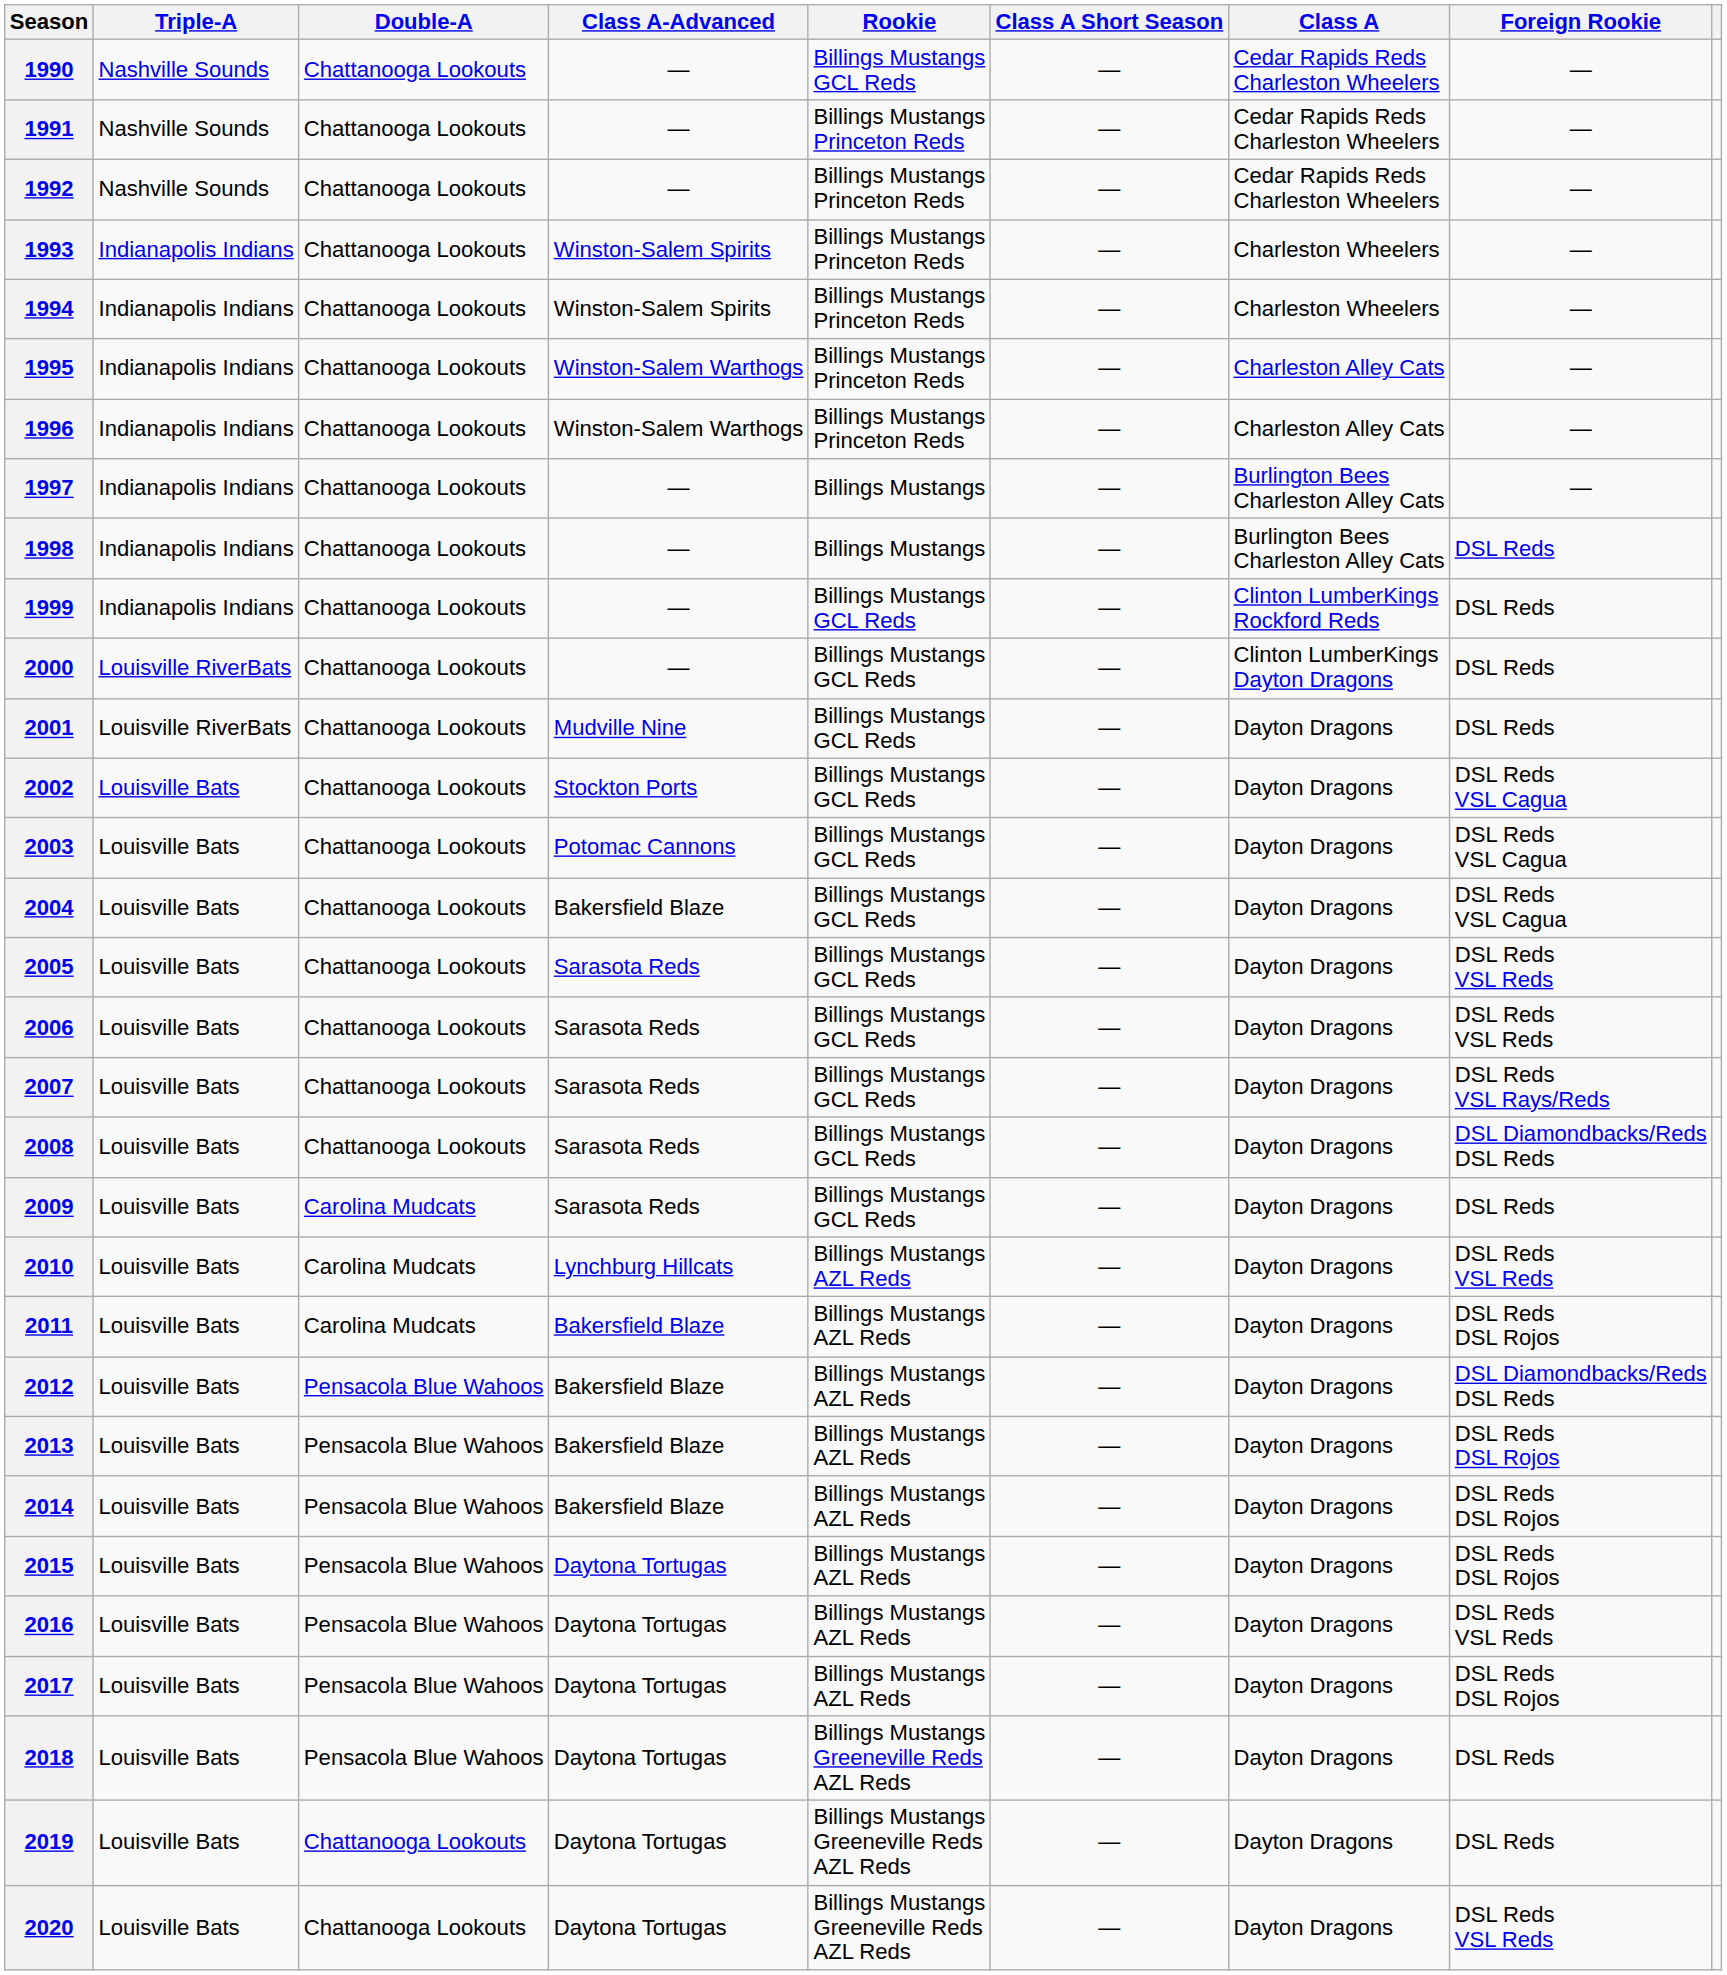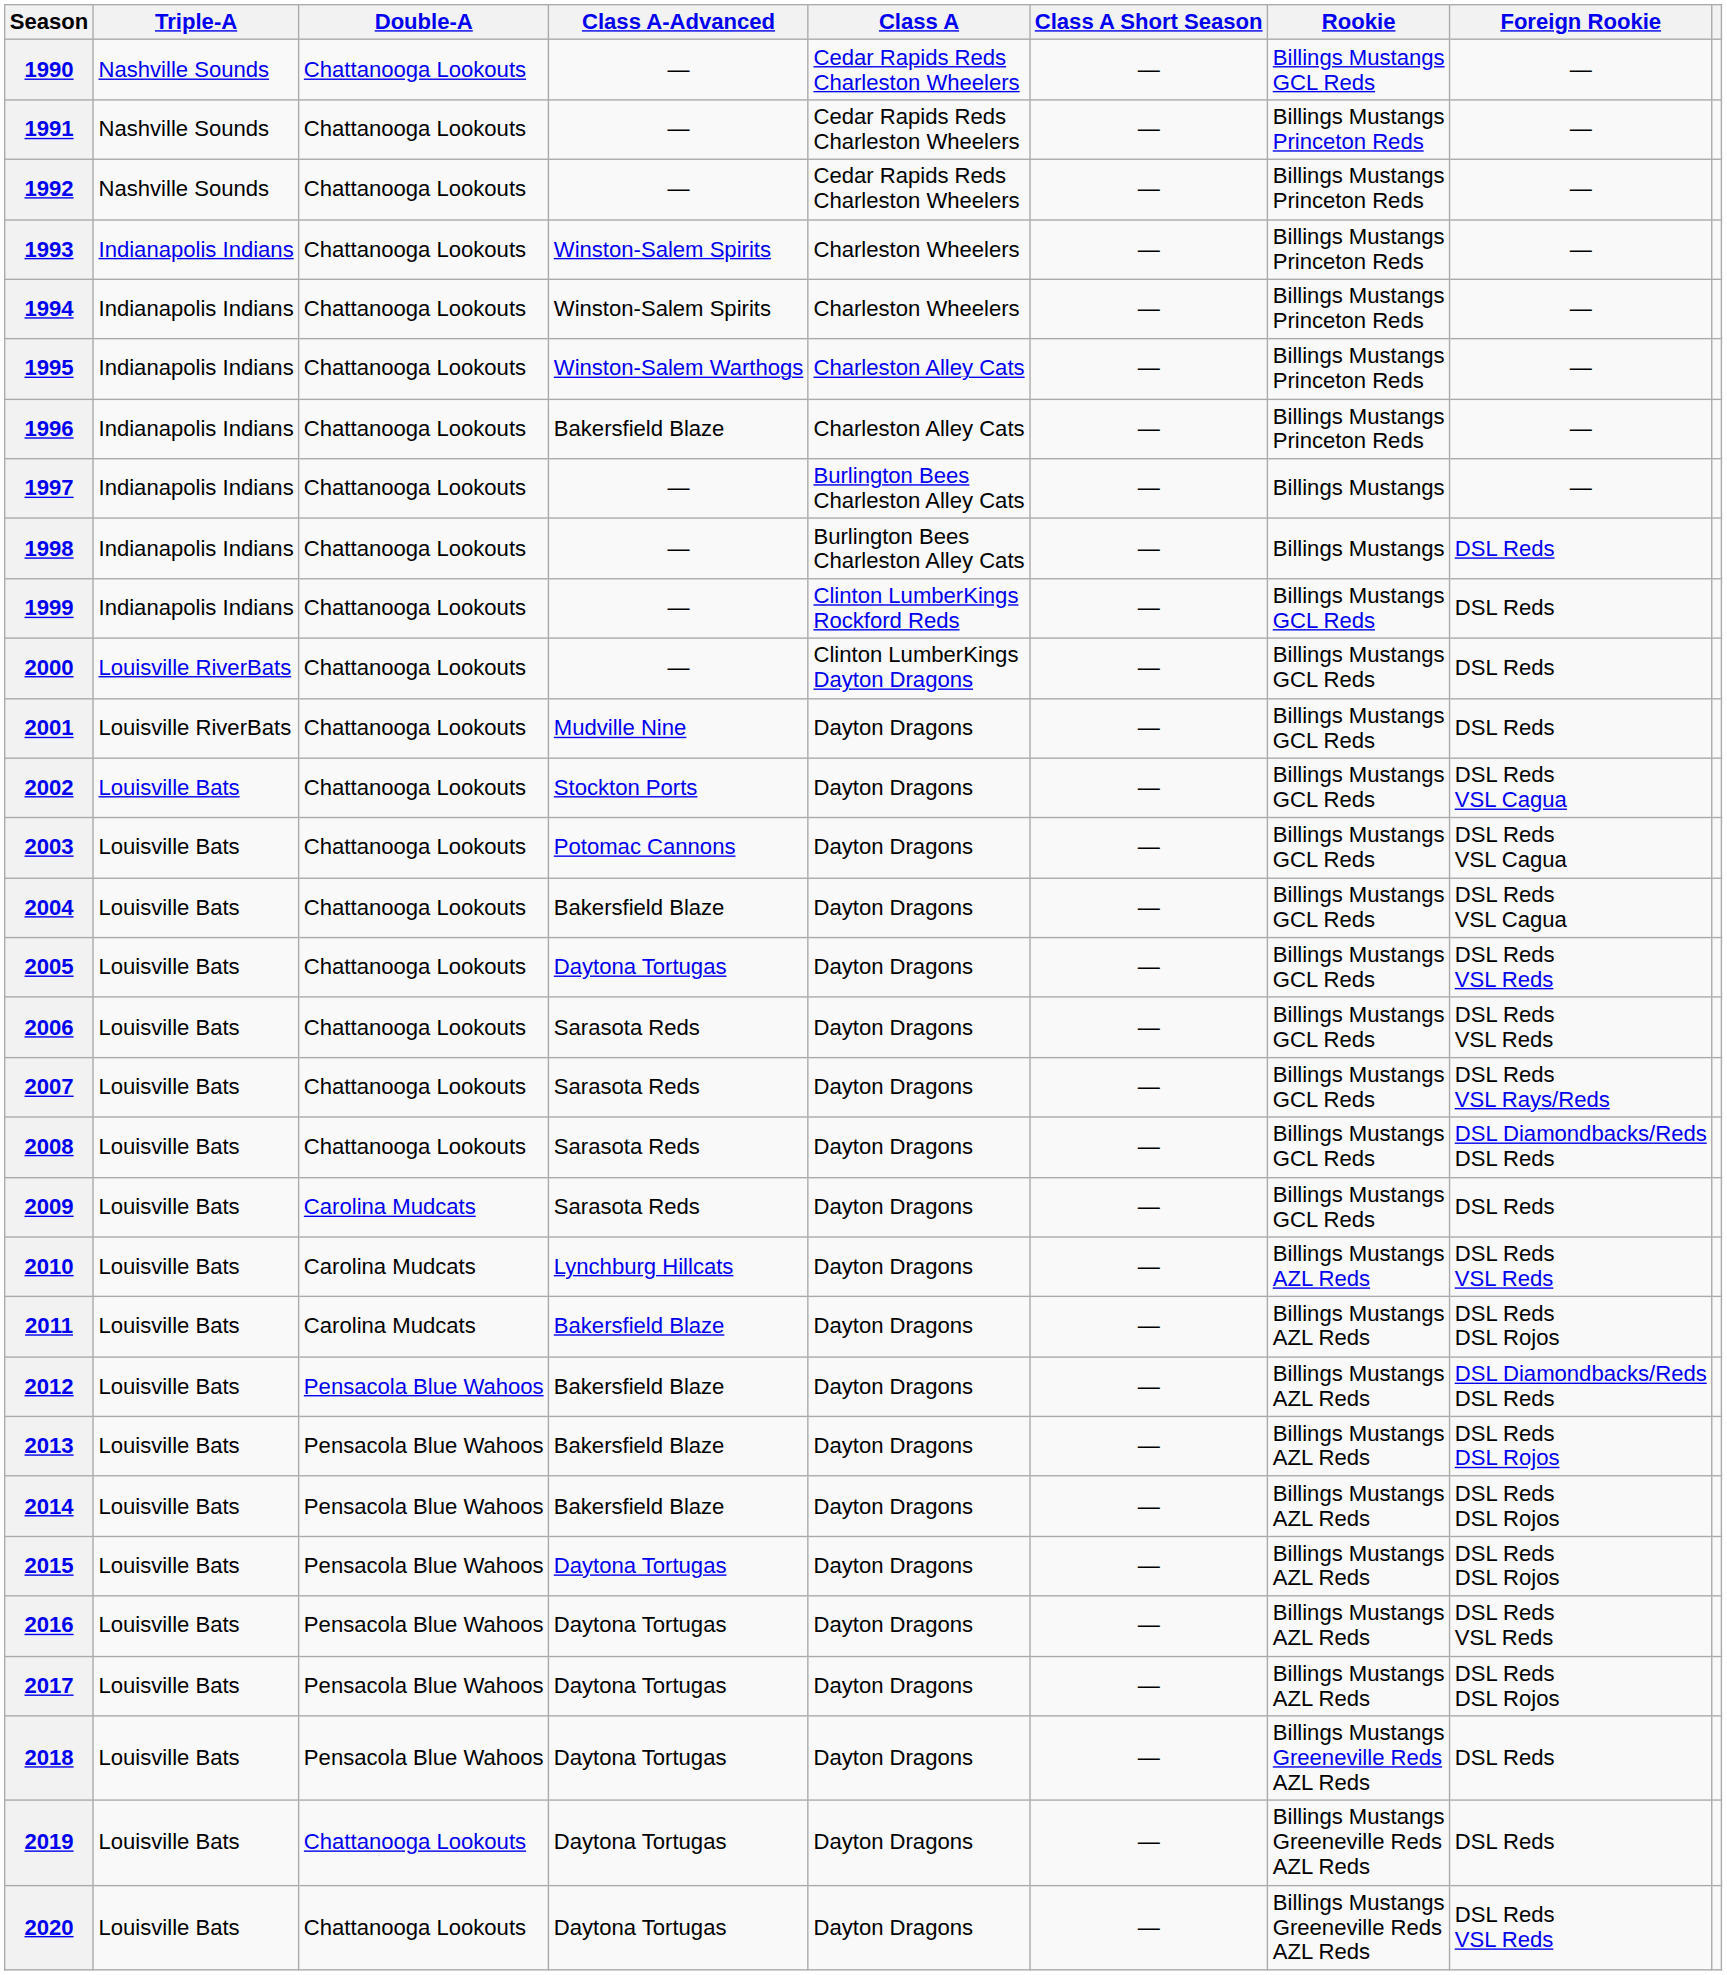columns swapped: (1339, 22) <-> (899, 22)
(679, 428) Winston-Salem Warthogs -> (639, 428) Bakersfield Blaze
(627, 967) Sarasota Reds -> (640, 967) Daytona Tortugas
